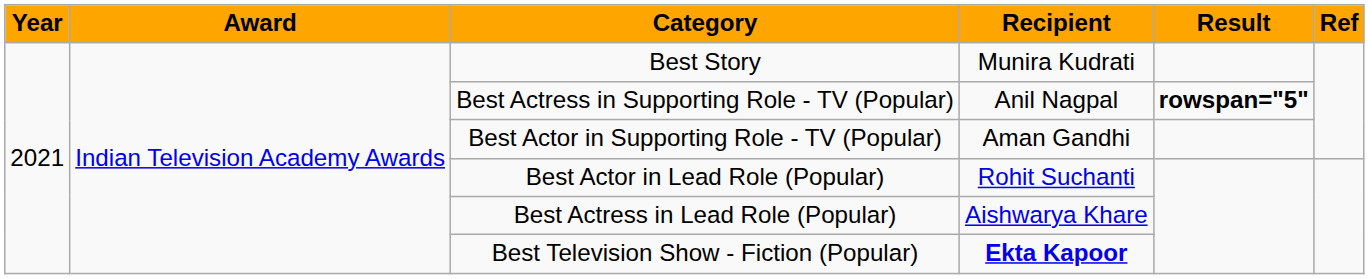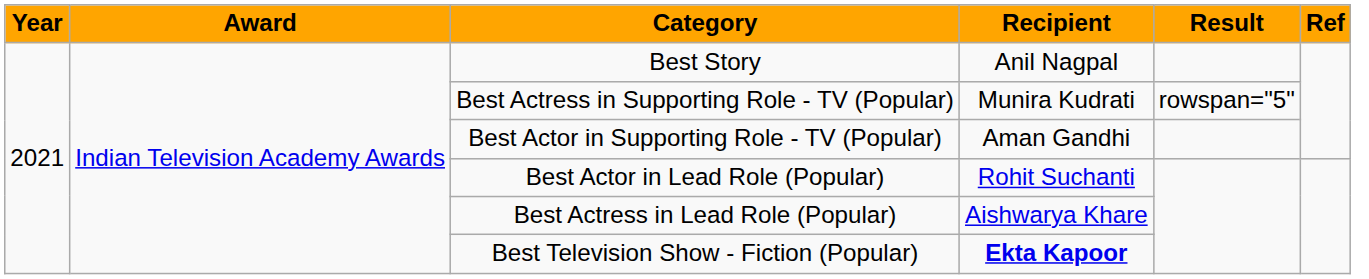(1056, 61) Munira Kudrati -> (1056, 61) Anil Nagpal
(1056, 100) Anil Nagpal -> (1056, 100) Munira Kudrati
(1234, 100) bold -> (1227, 100) normal
